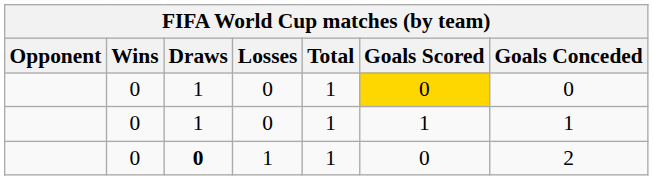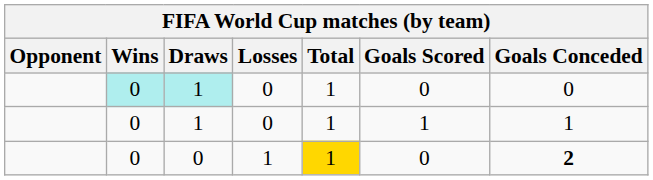(135, 89) no background -> (135, 89) paleturquoise background
(198, 89) no background -> (198, 89) paleturquoise background
(424, 89) gold background -> (424, 89) no background
(198, 157) bold -> (198, 157) normal
(331, 157) no background -> (331, 157) gold background
(569, 157) normal -> (569, 157) bold
